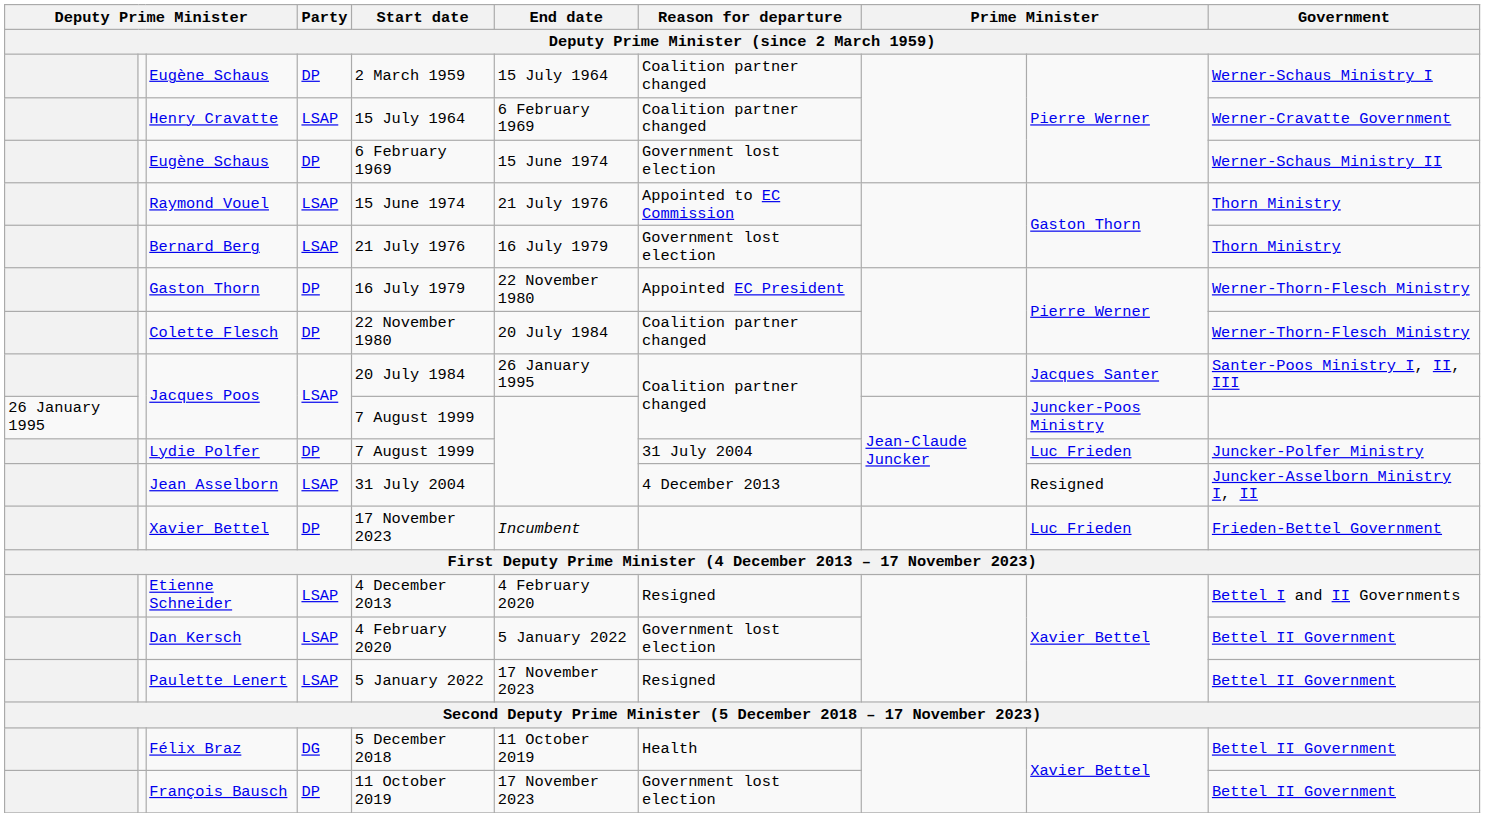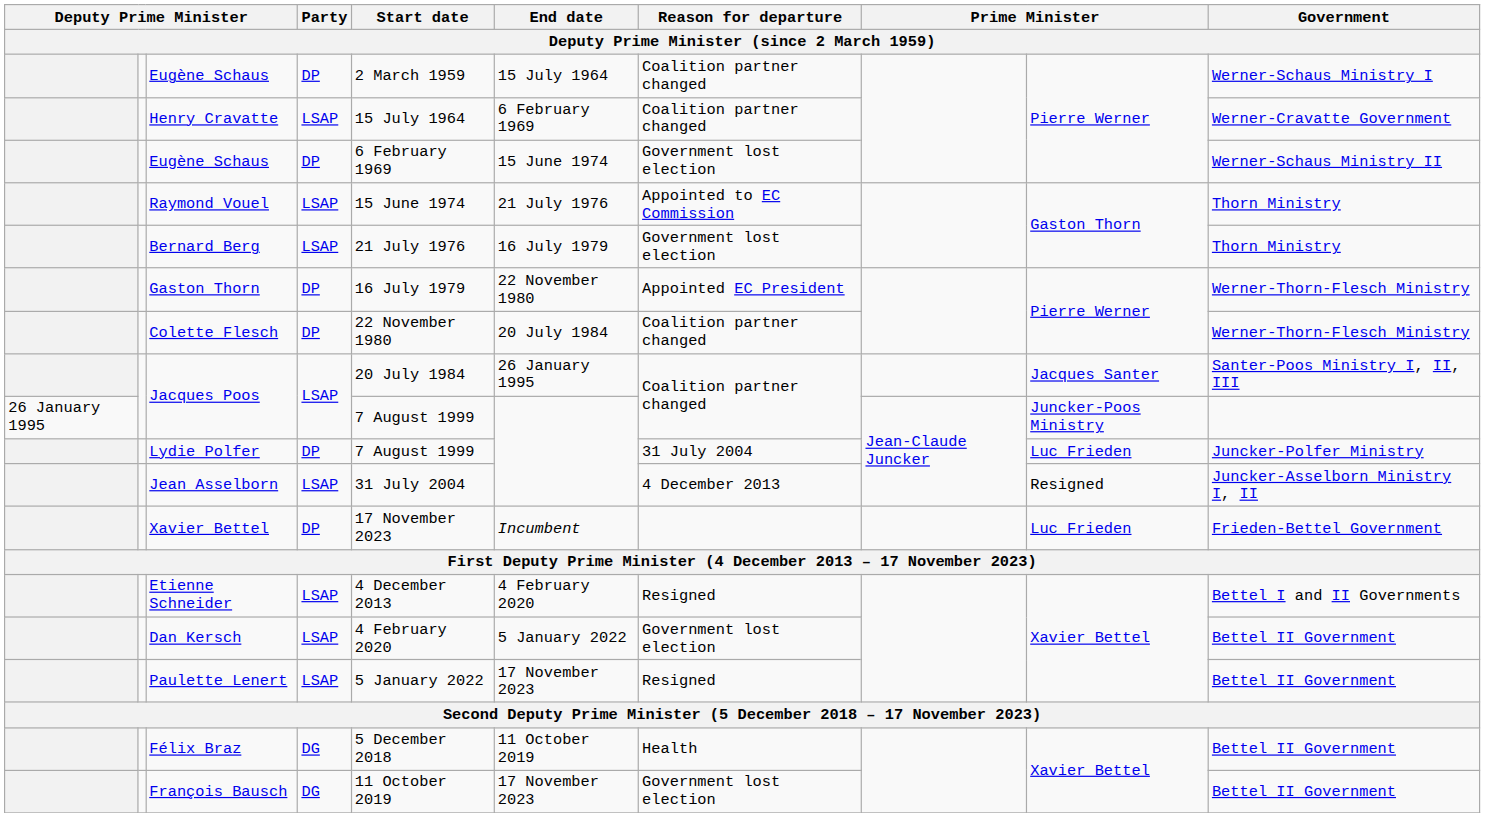(311, 791) DP -> (311, 791) DG
